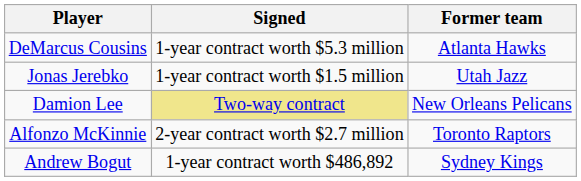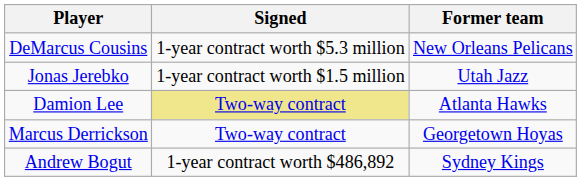(492, 47) Atlanta Hawks -> (493, 47) New Orleans Pelicans
(492, 104) New Orleans Pelicans -> (493, 104) Atlanta Hawks
+ row: (78, 133)
- row: (78, 133)
